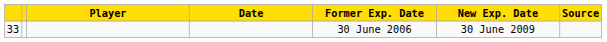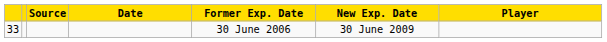columns swapped: (108, 13) <-> (581, 13)
